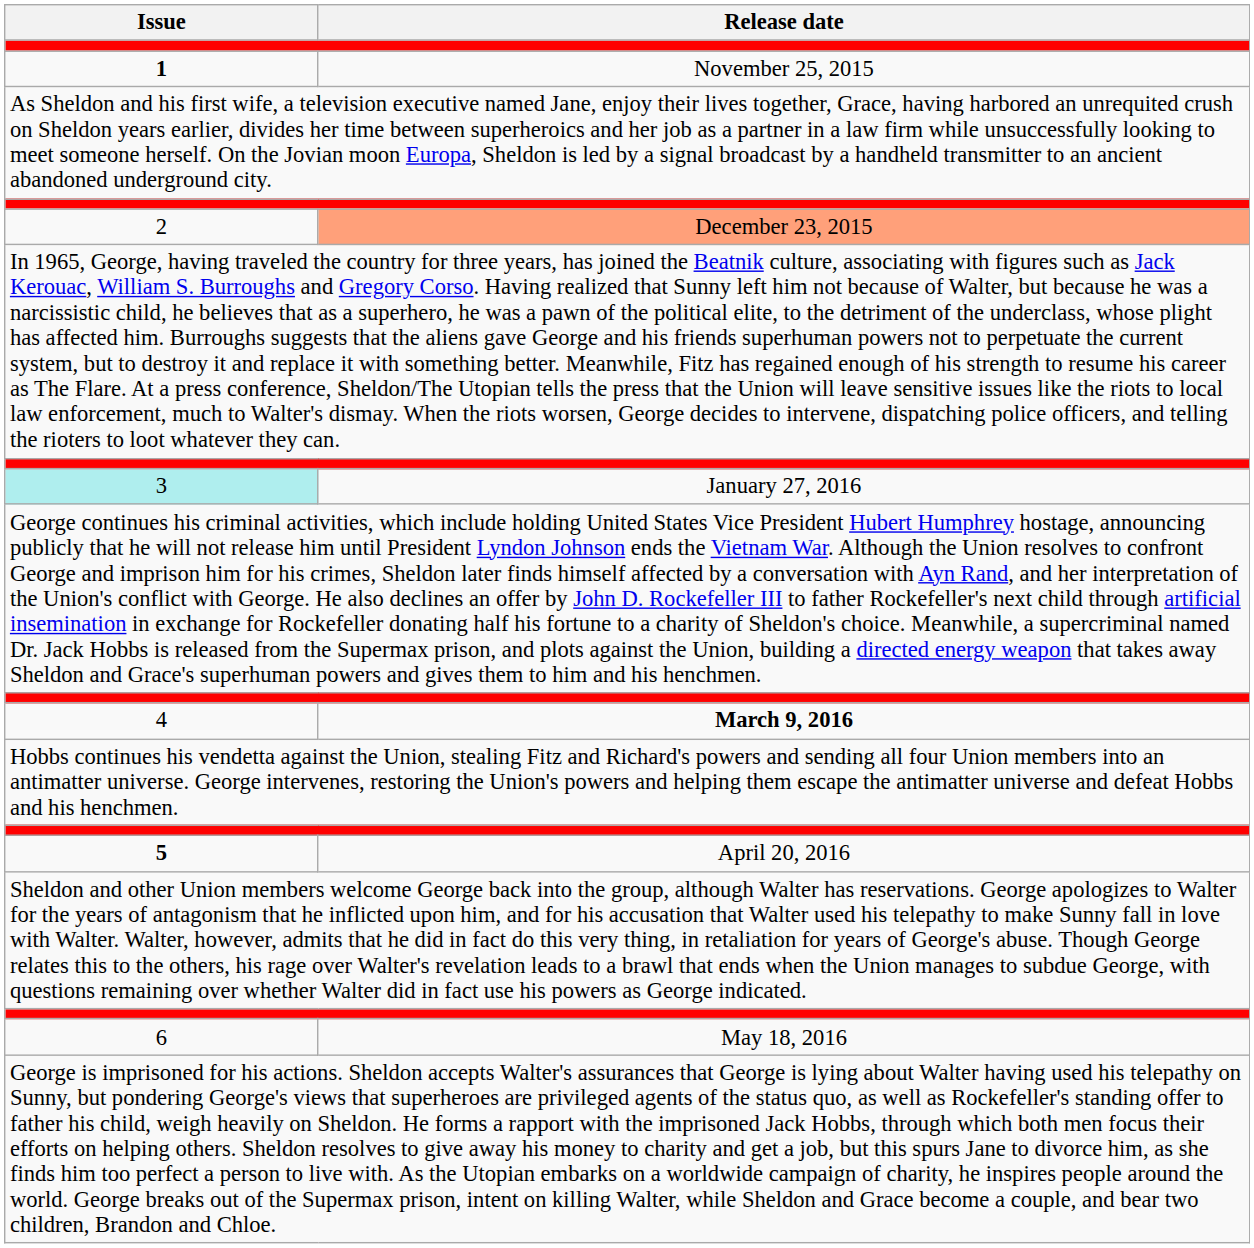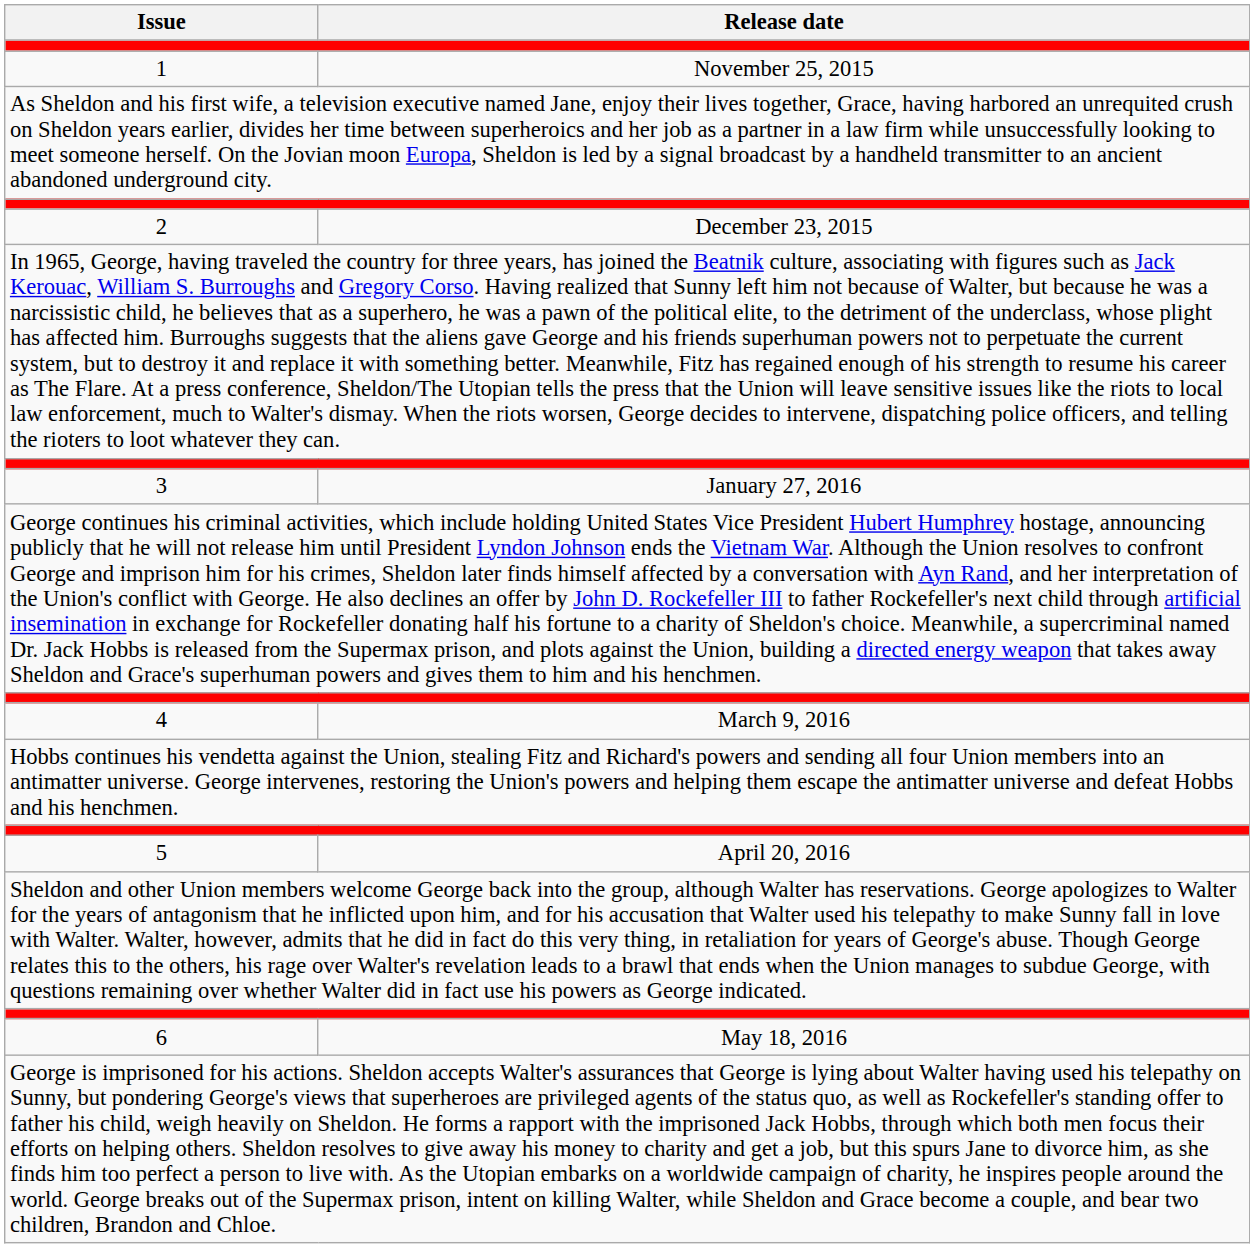(161, 68) bold -> (161, 68) normal
(784, 226) lightsalmon background -> (784, 226) no background
(161, 486) paleturquoise background -> (161, 486) no background
(784, 720) bold -> (784, 720) normal
(161, 853) bold -> (161, 853) normal
